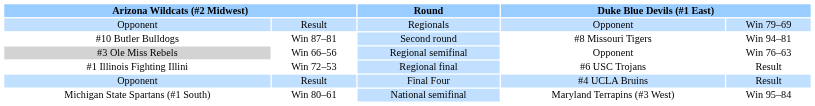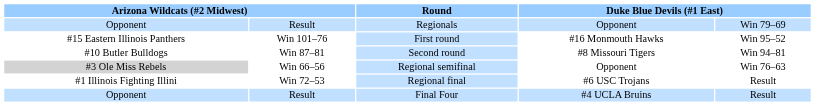+ row: (437, 39)
- row: (428, 95)
